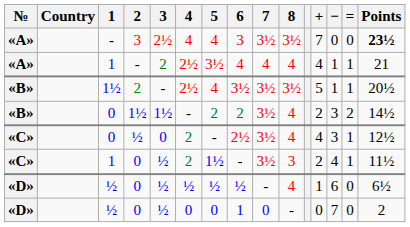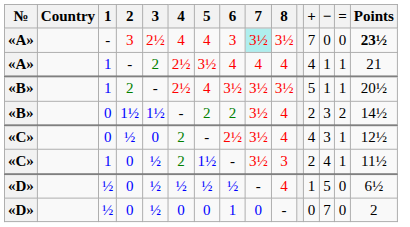(266, 40) no background -> (258, 40) paleturquoise background
(111, 88) 1½ -> (108, 88) 1
(335, 186) 6 -> (327, 186) 5
